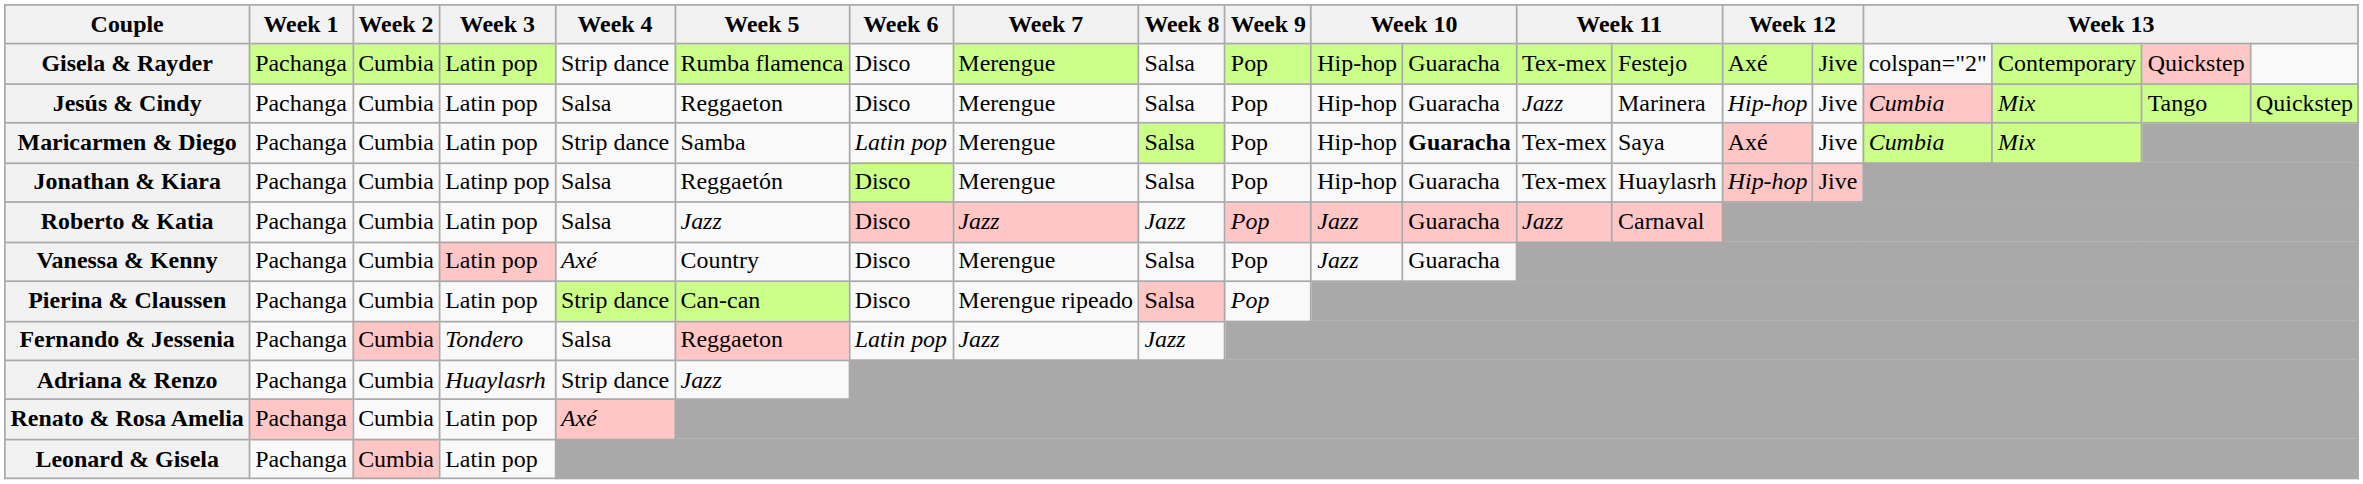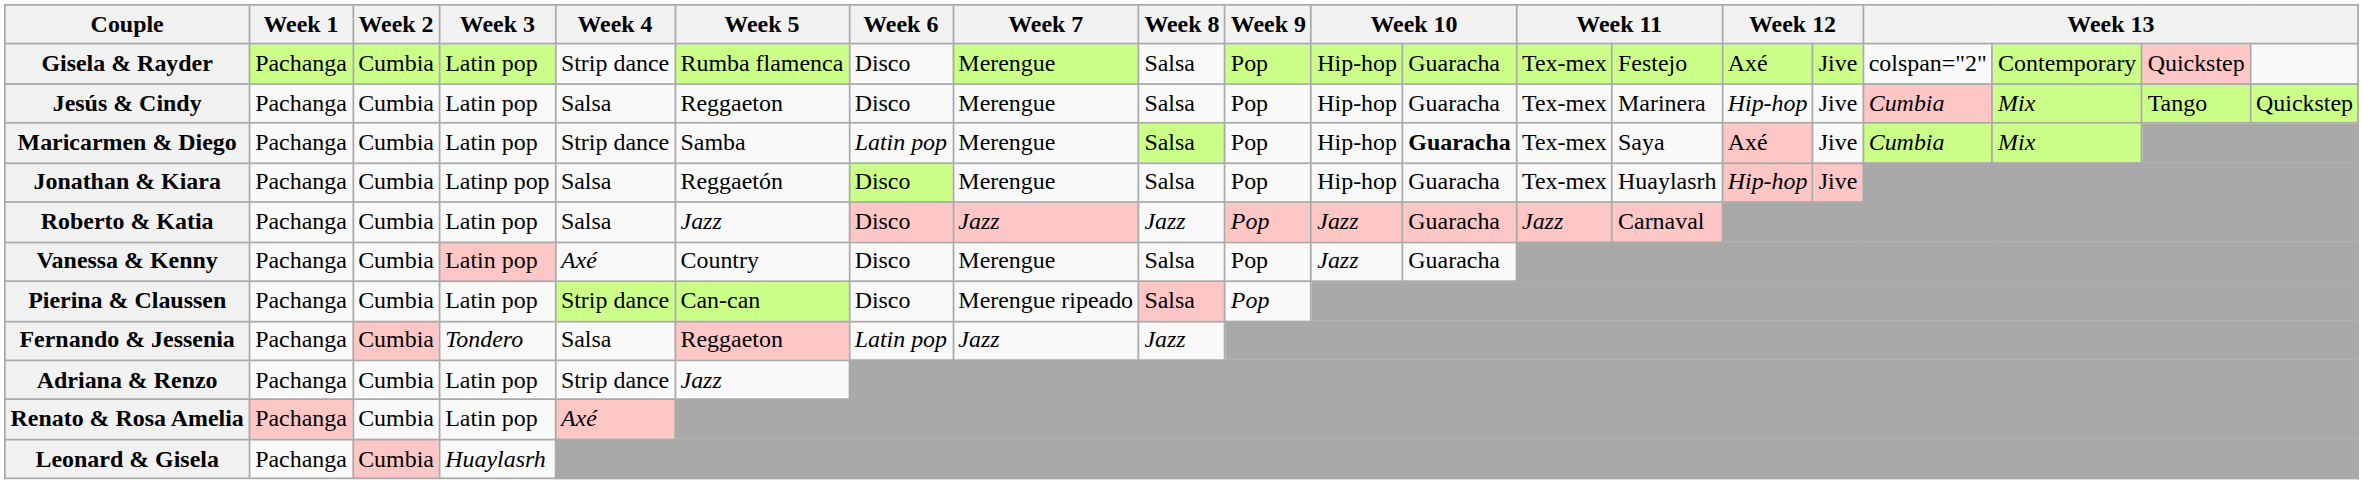(1543, 102) Jazz -> (1564, 102) Tex-mex
(496, 379) Huaylasrh -> (491, 379) Latin pop
(491, 458) Latin pop -> (496, 458) Huaylasrh
